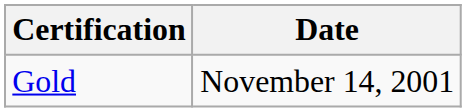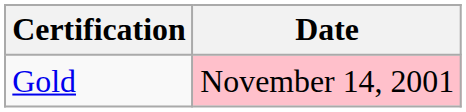(327, 80) no background -> (327, 80) pink background
